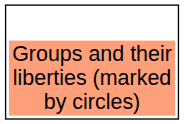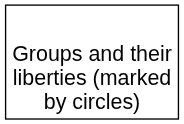(92, 77) lightsalmon background -> (92, 77) no background
